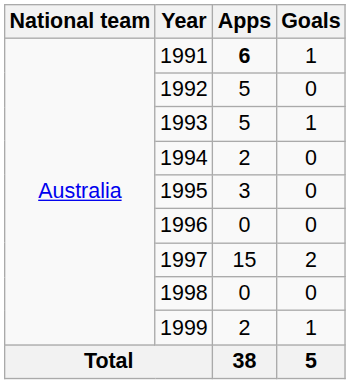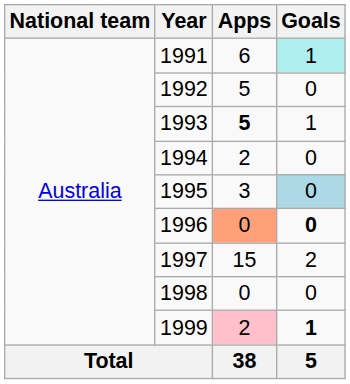(244, 55) bold -> (244, 55) normal
(311, 55) no background -> (311, 55) paleturquoise background
(244, 123) normal -> (244, 123) bold
(311, 191) no background -> (311, 191) lightblue background
(244, 225) no background -> (244, 225) lightsalmon background
(311, 225) normal -> (311, 225) bold
(244, 327) no background -> (244, 327) pink background
(311, 327) normal -> (311, 327) bold
